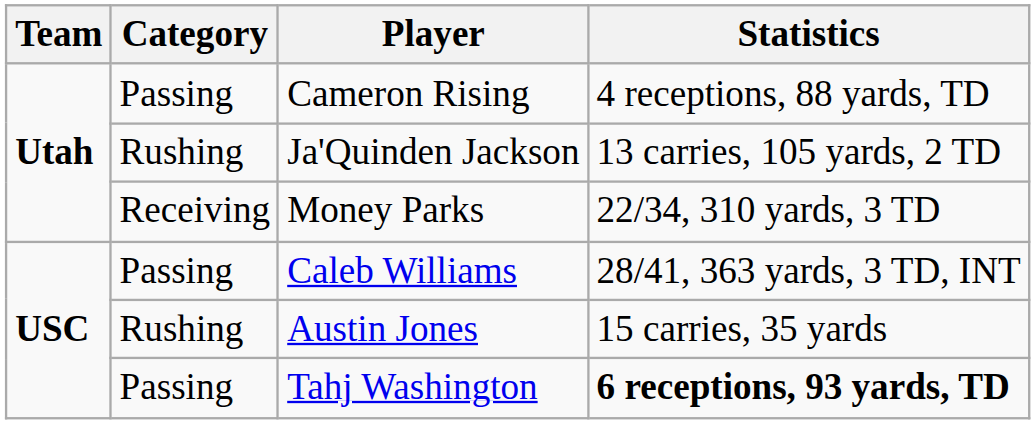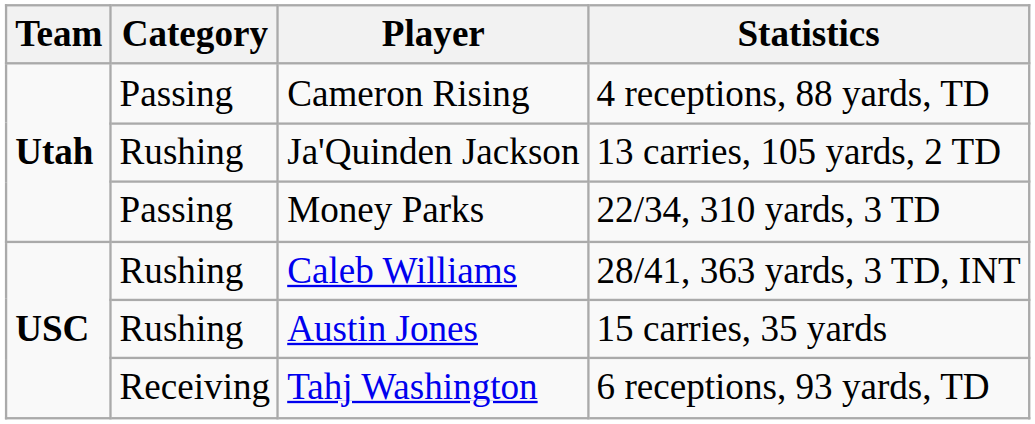(195, 210) Receiving -> (176, 210) Passing
(176, 269) Passing -> (181, 269) Rushing
(176, 387) Passing -> (195, 387) Receiving
(803, 387) bold -> (793, 387) normal
